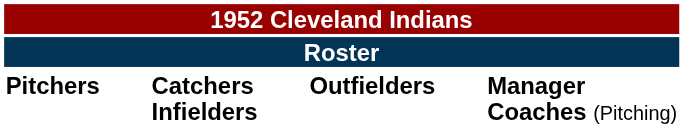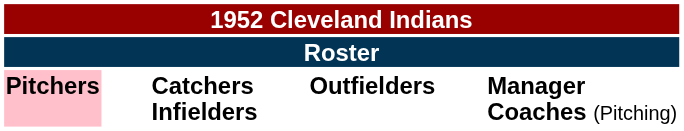(53, 85) no background -> (53, 85) pink background
